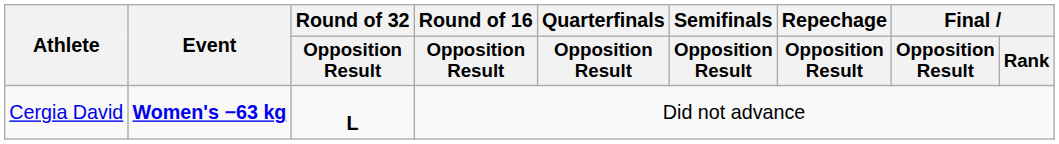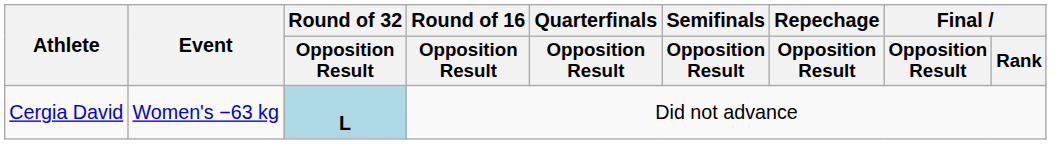(209, 113) bold -> (206, 113) normal
(353, 124) no background -> (345, 124) lightblue background
